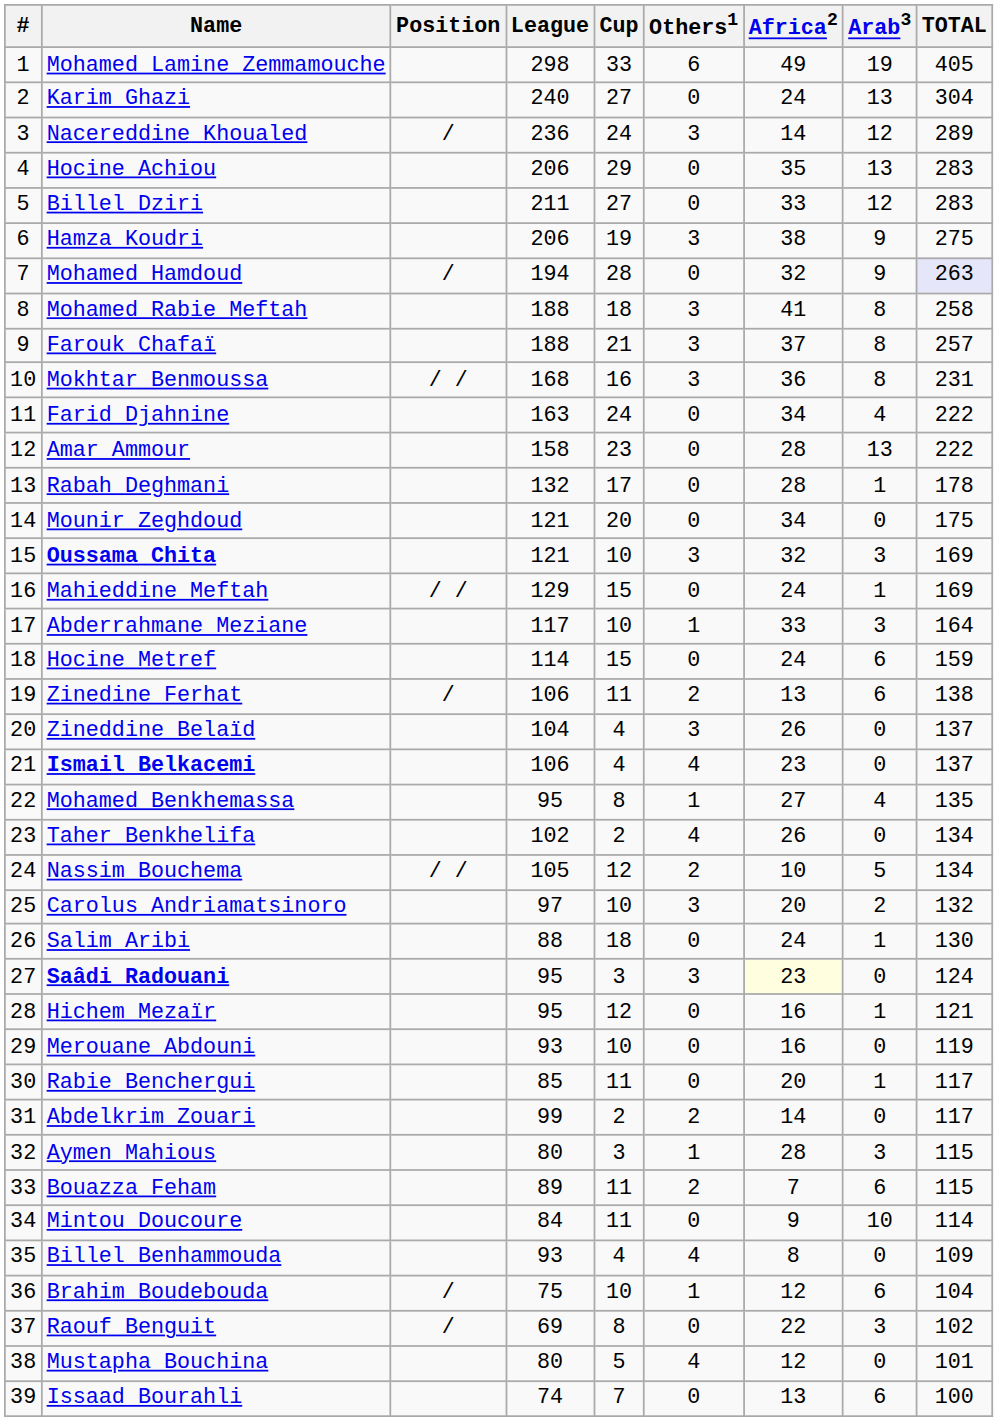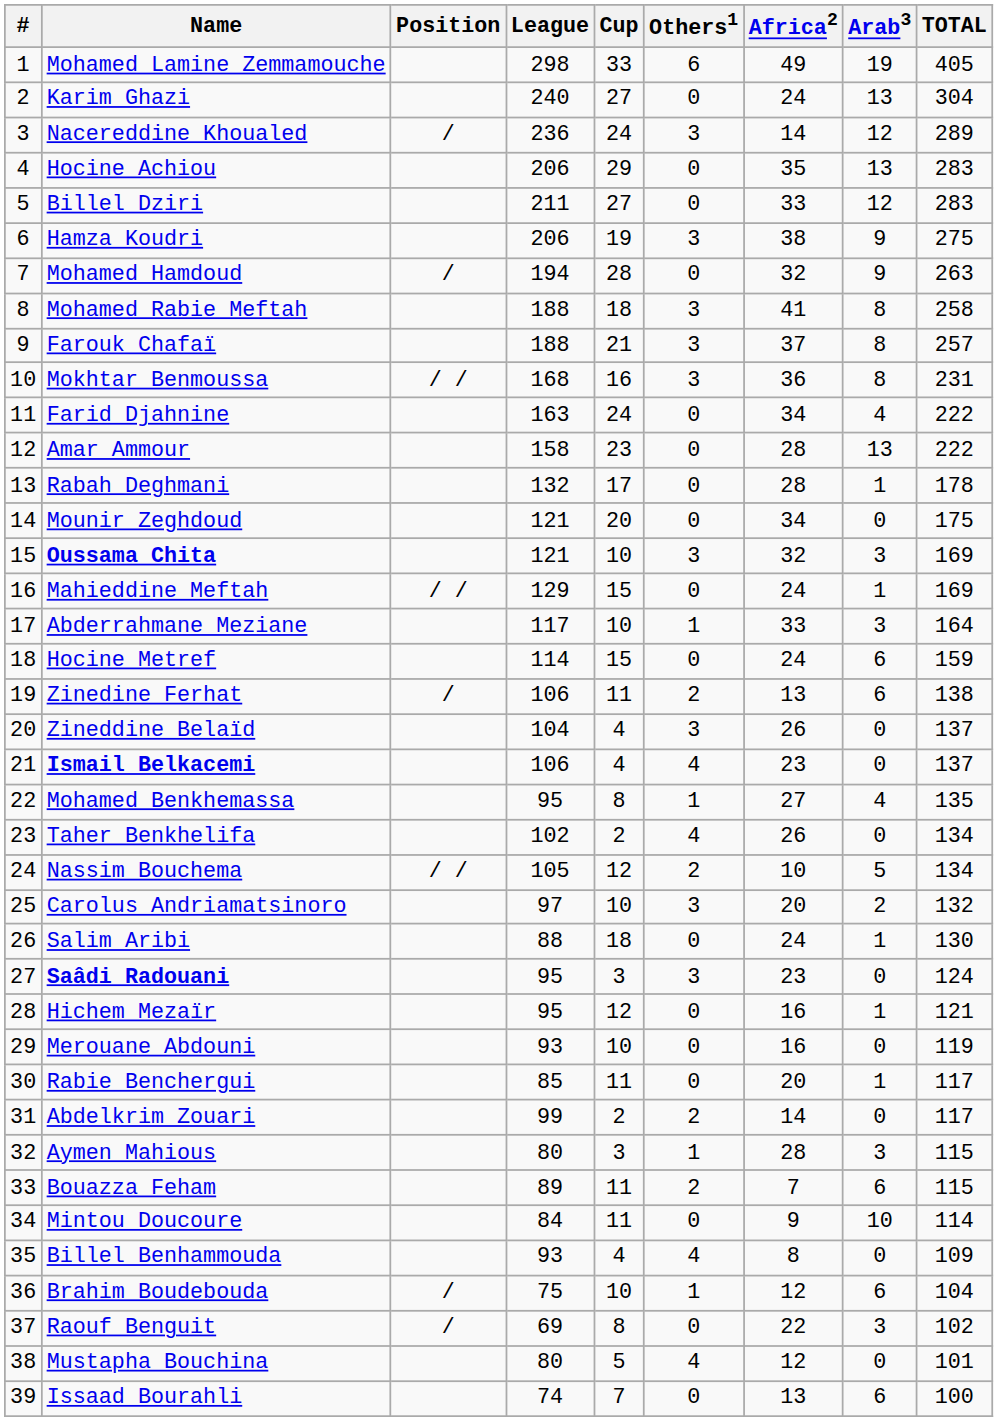(954, 276) lavender background -> (954, 276) no background
(793, 977) lightyellow background -> (793, 977) no background
